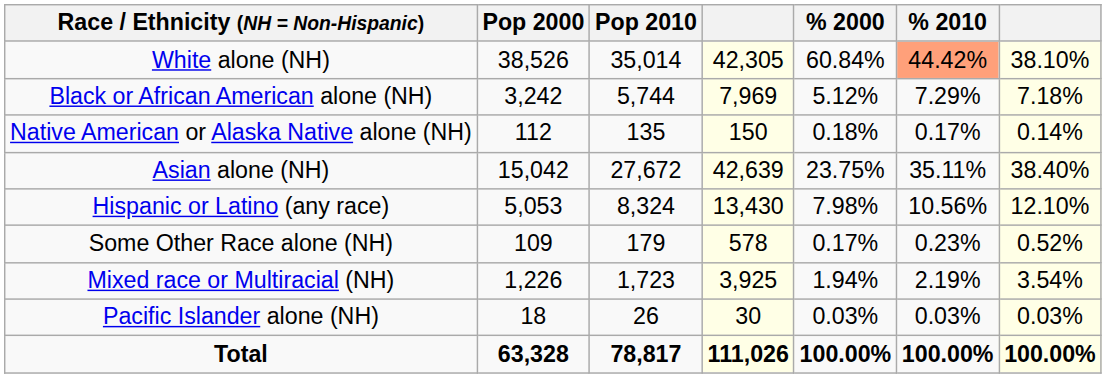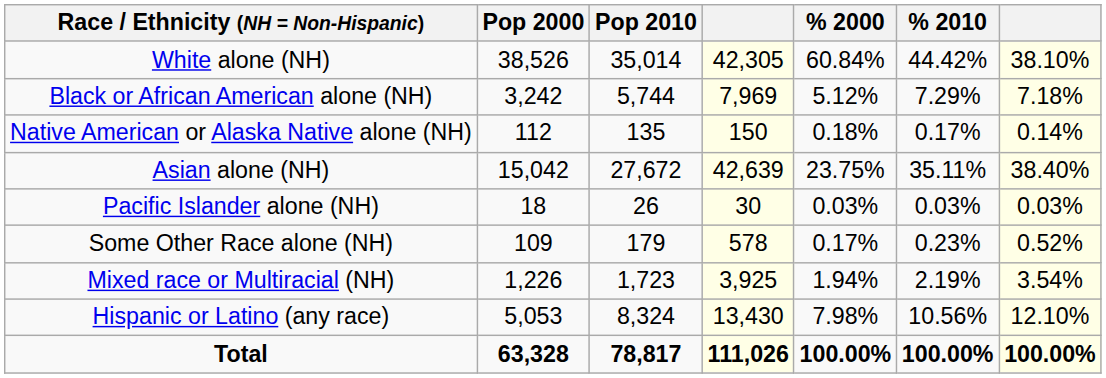(948, 59) lightsalmon background -> (948, 59) no background
rows swapped: (241, 317) <-> (241, 206)
